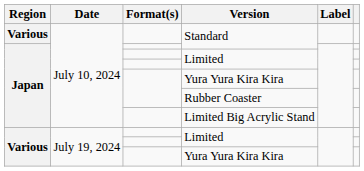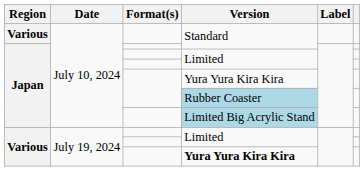(223, 98) no background -> (223, 98) lightblue background
(249, 117) no background -> (249, 117) lightblue background
(234, 156) normal -> (240, 156) bold
